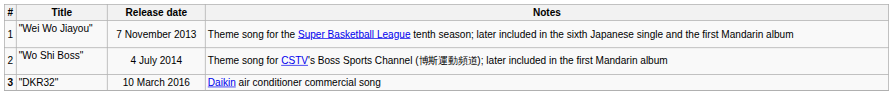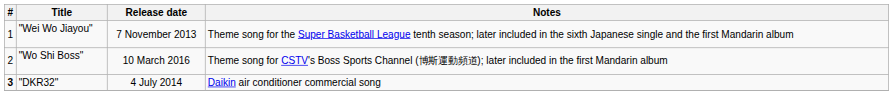(156, 61) 4 July 2014 -> (156, 61) 10 March 2016
(156, 83) 10 March 2016 -> (156, 83) 4 July 2014
